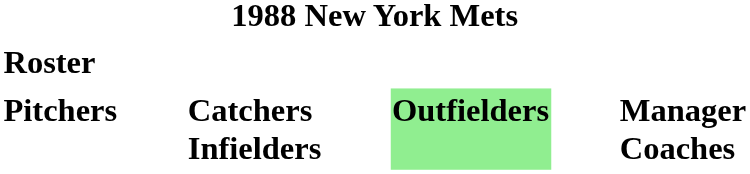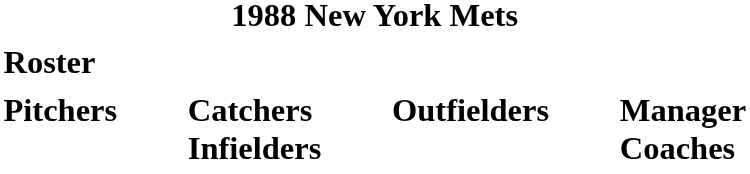(471, 109) lightgreen background -> (471, 109) no background
